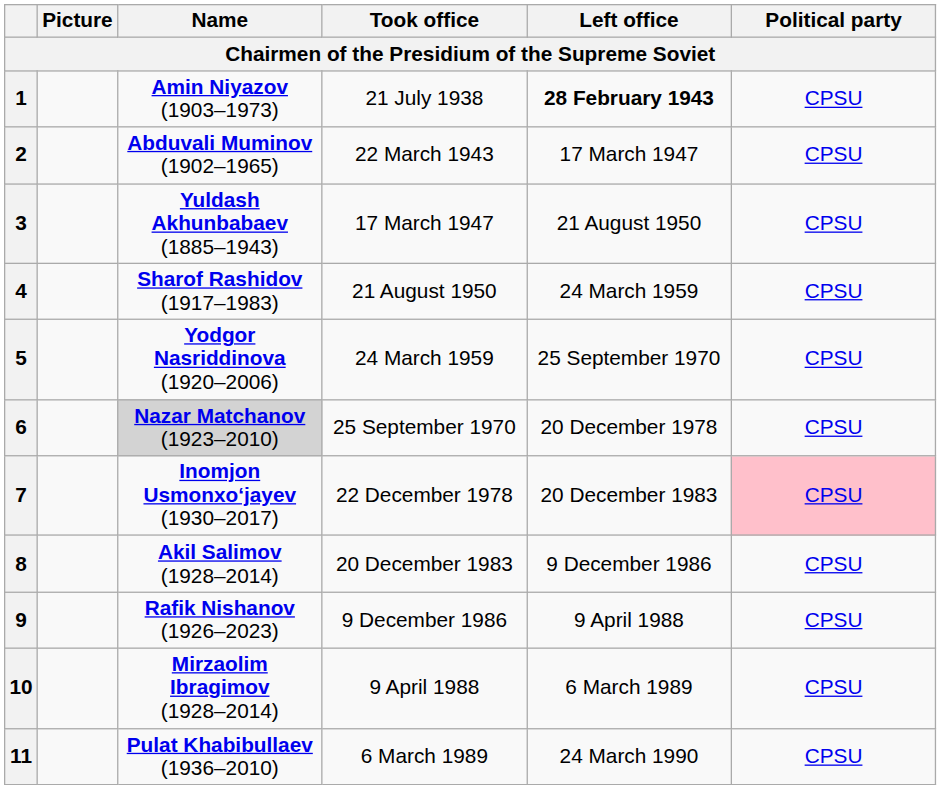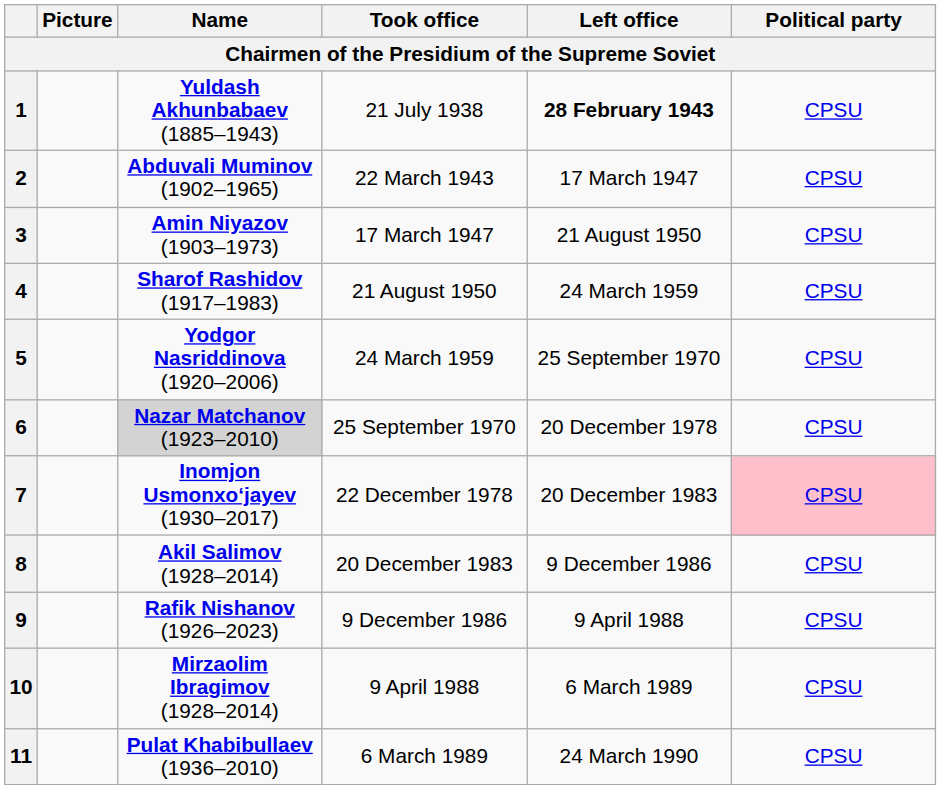(220, 98) Amin Niyazov (1903–1973) -> (220, 110) Yuldash Akhunbabaev (1885–1943)
(220, 223) Yuldash Akhunbabaev (1885–1943) -> (220, 234) Amin Niyazov (1903–1973)
